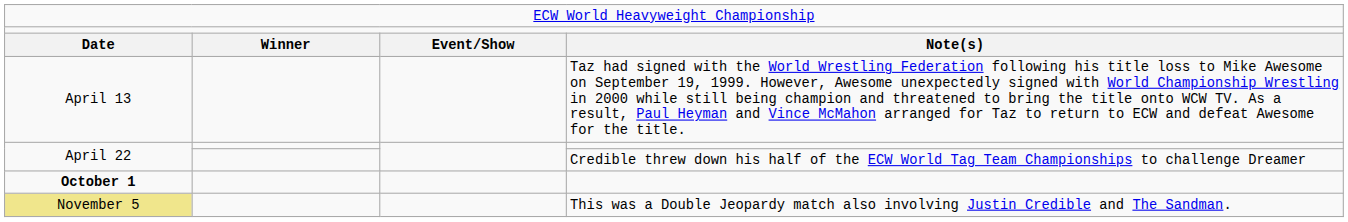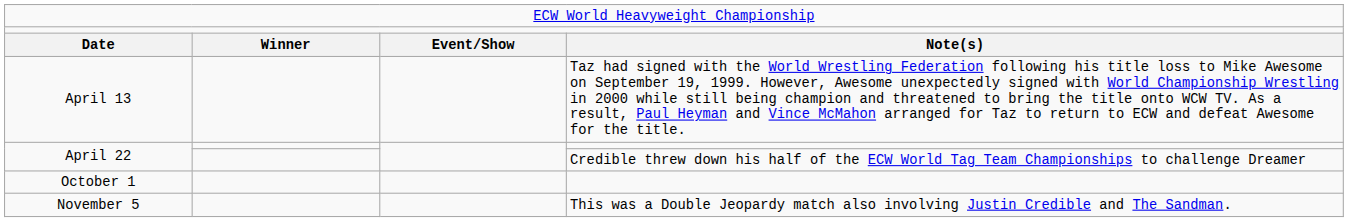(98, 182) bold -> (98, 182) normal
(98, 205) khaki background -> (98, 205) no background
